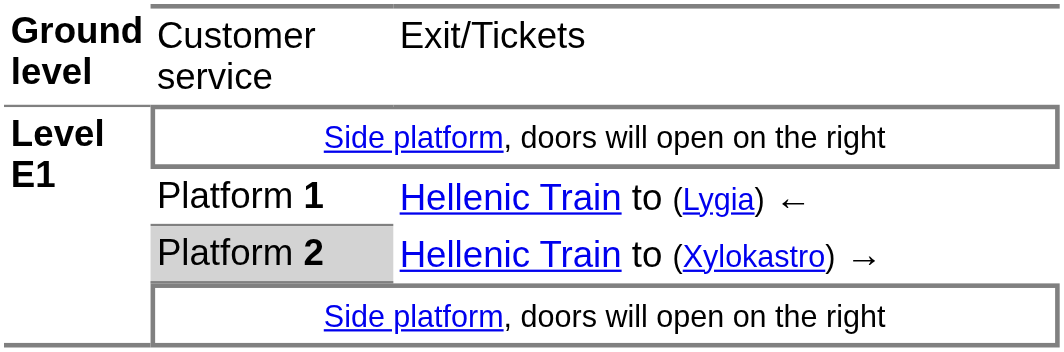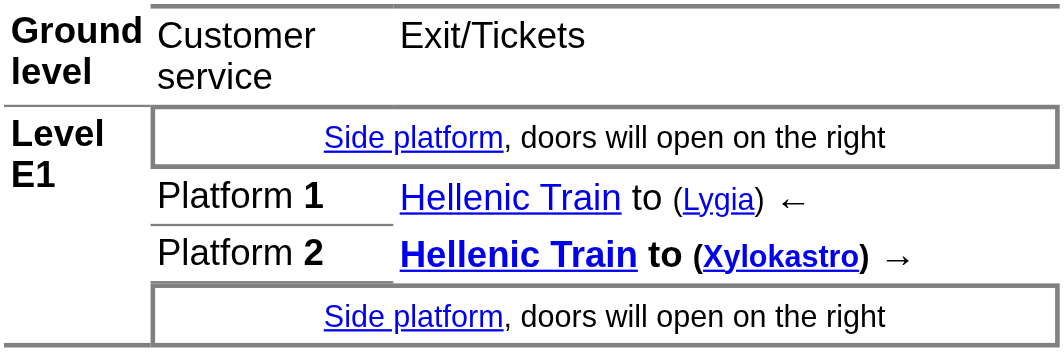(240, 252) lightgrey background -> (240, 252) no background
(641, 254) normal -> (658, 254) bold
